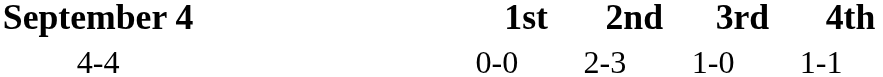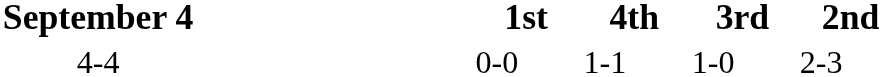columns swapped: (634, 16) <-> (851, 16)
